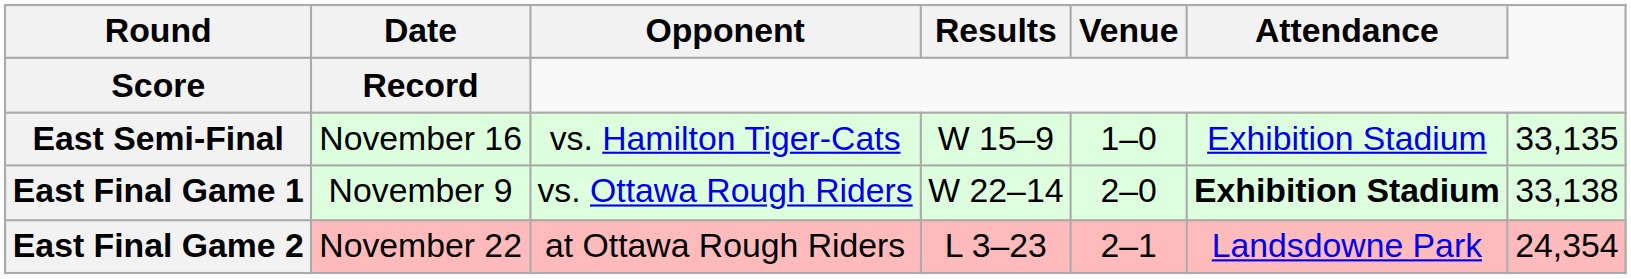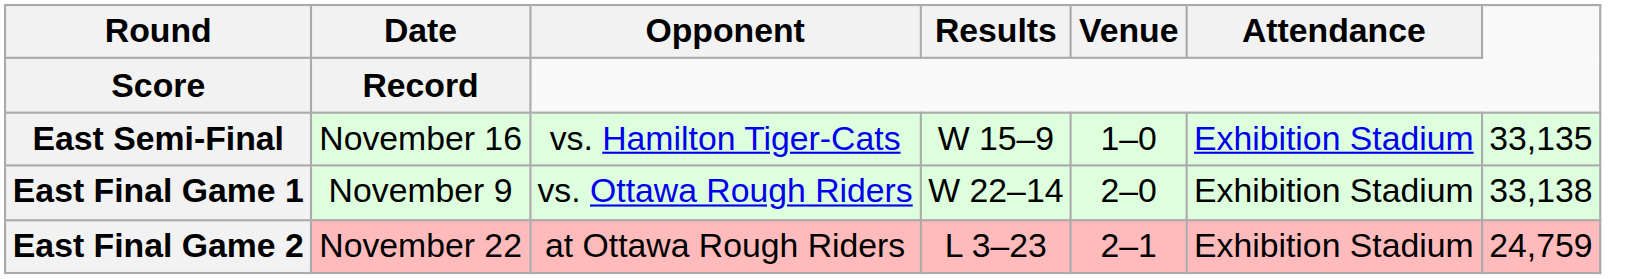(1347, 191) bold -> (1334, 191) normal
(1347, 245) Landsdowne Park -> (1334, 245) Exhibition Stadium
(1567, 245) 24,354 -> (1541, 245) 24,759
